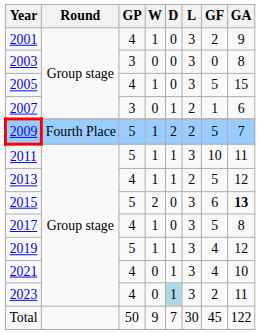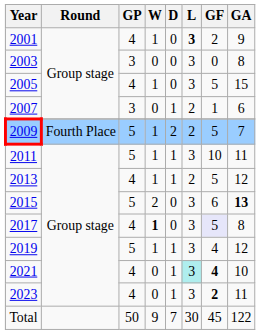(192, 39) normal -> (192, 39) bold
(155, 225) normal -> (155, 225) bold
(215, 225) no background -> (215, 225) lavender background
(192, 271) no background -> (192, 271) paleturquoise background
(215, 271) normal -> (215, 271) bold
(173, 294) lightblue background -> (173, 294) no background
(215, 294) normal -> (215, 294) bold
